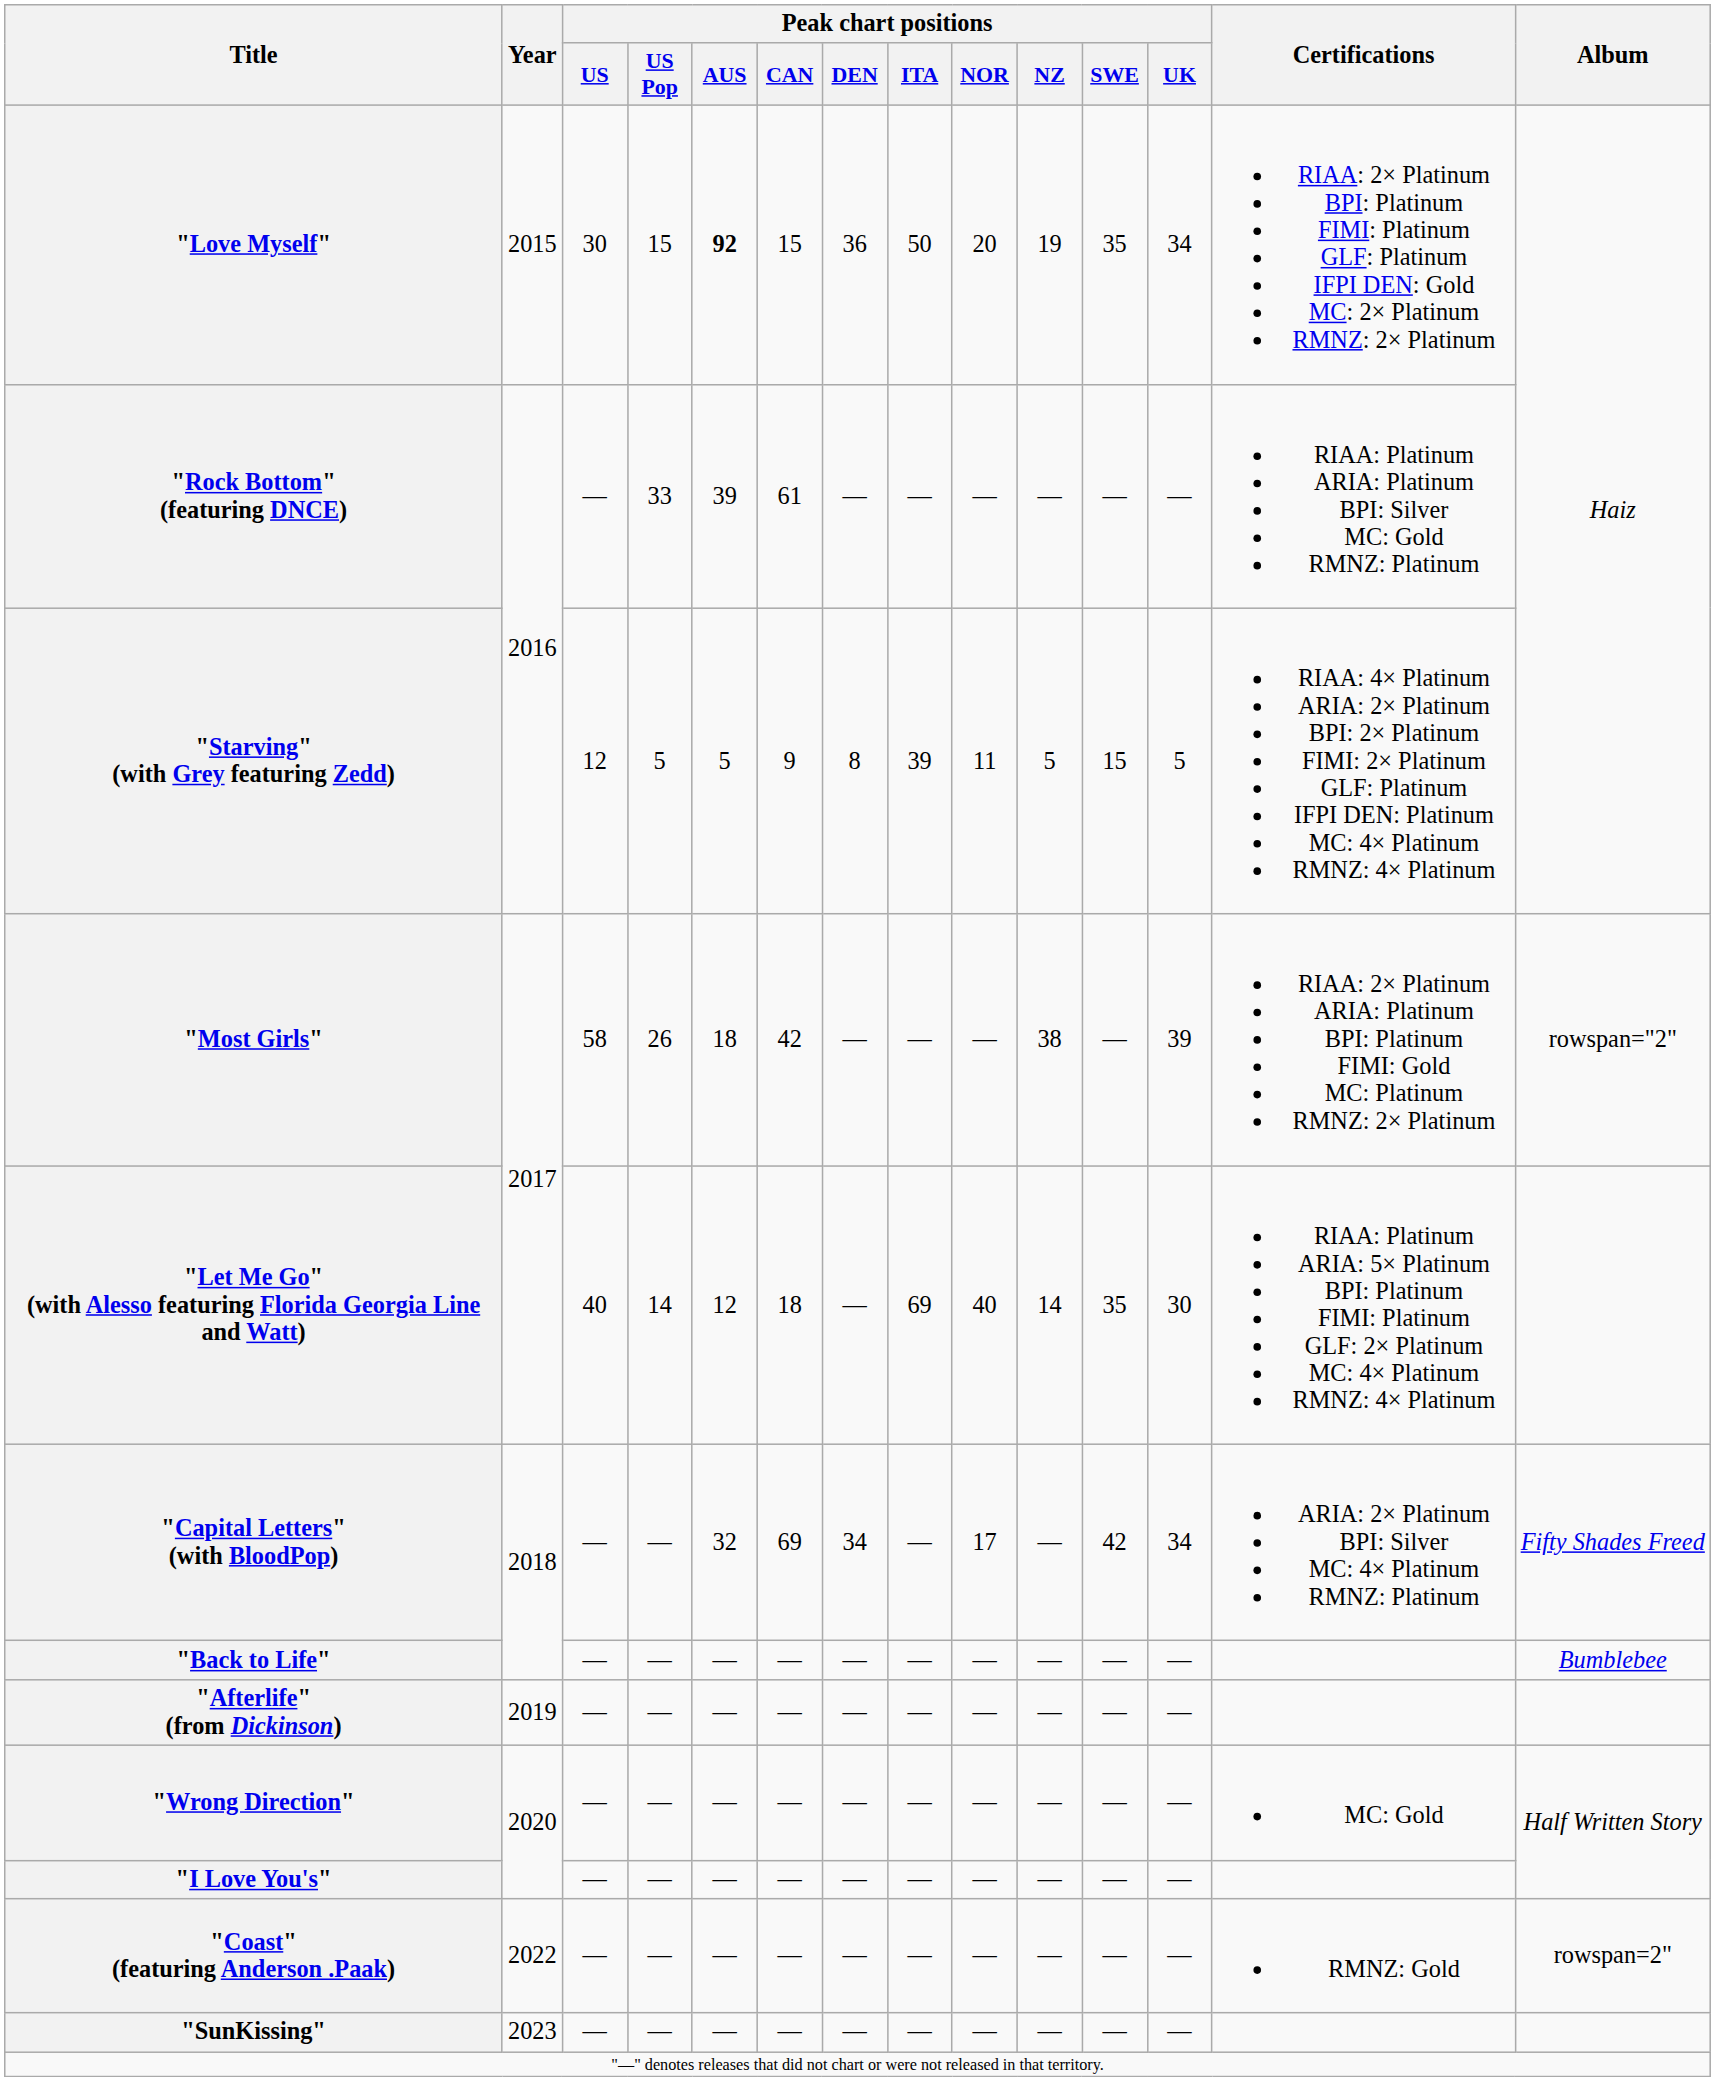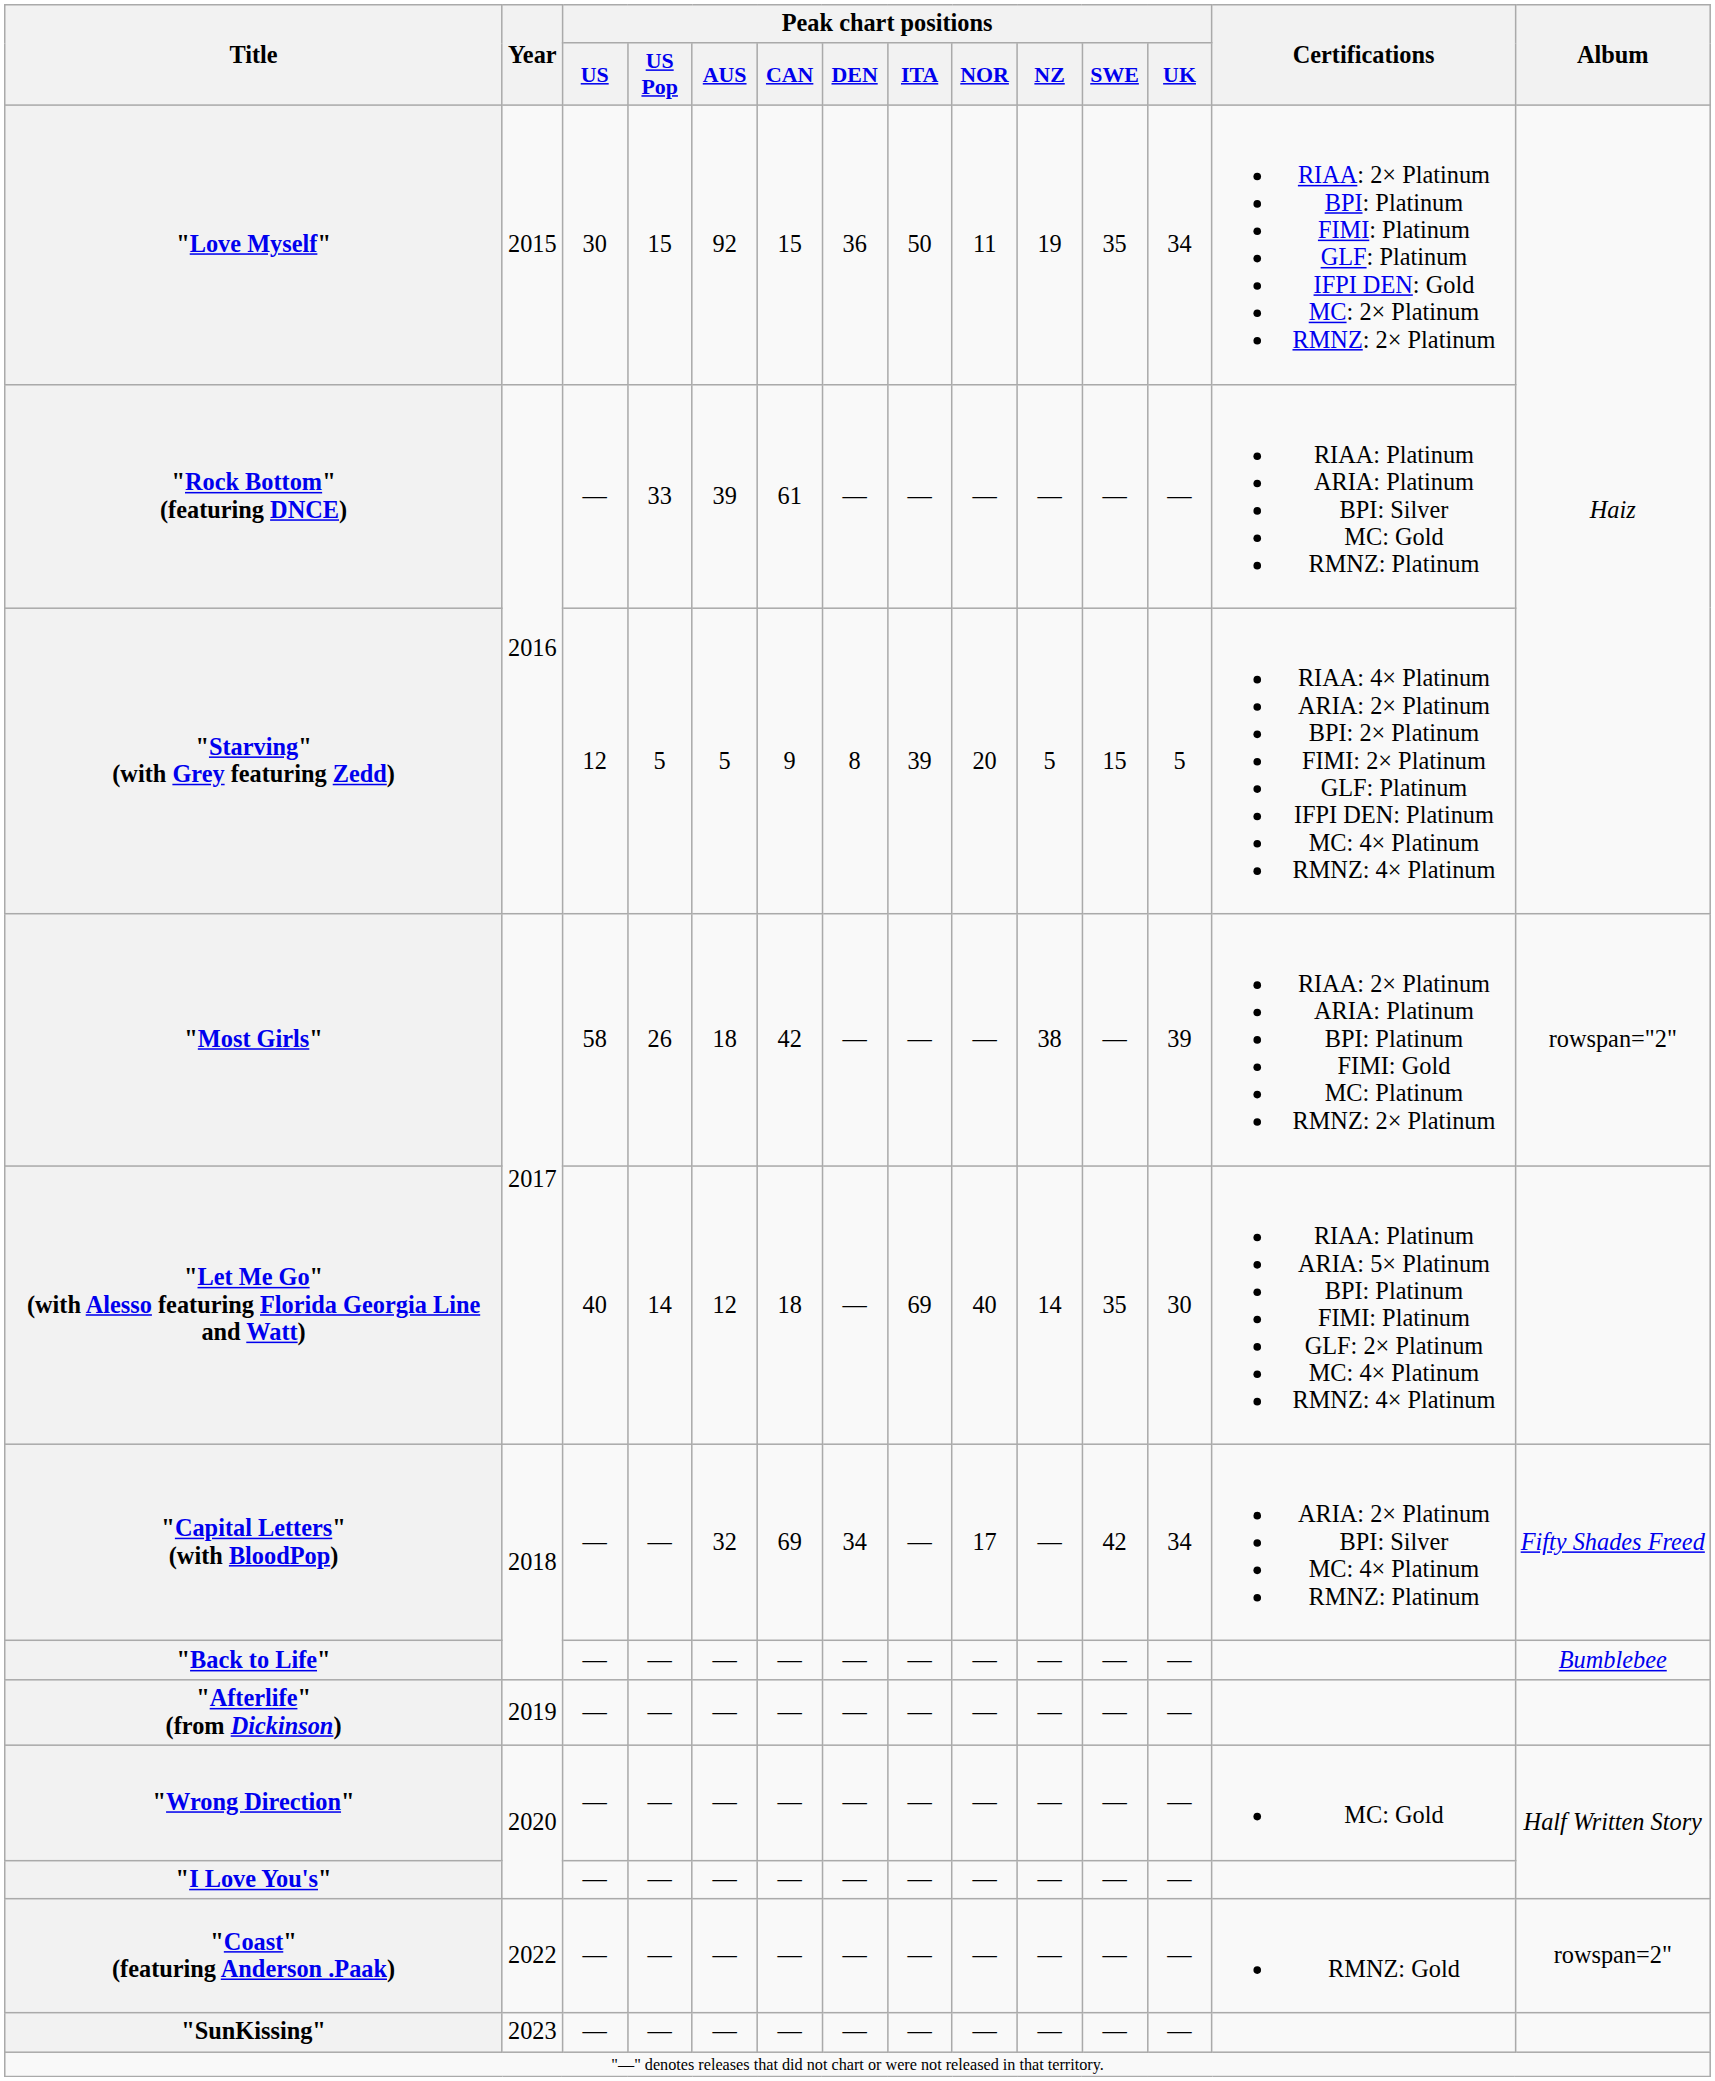(725, 244) bold -> (725, 244) normal
(985, 244) 20 -> (985, 244) 11
(985, 760) 11 -> (985, 760) 20
